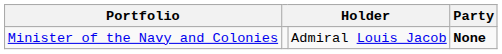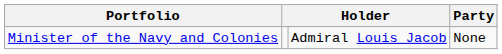(470, 38) bold -> (470, 38) normal
